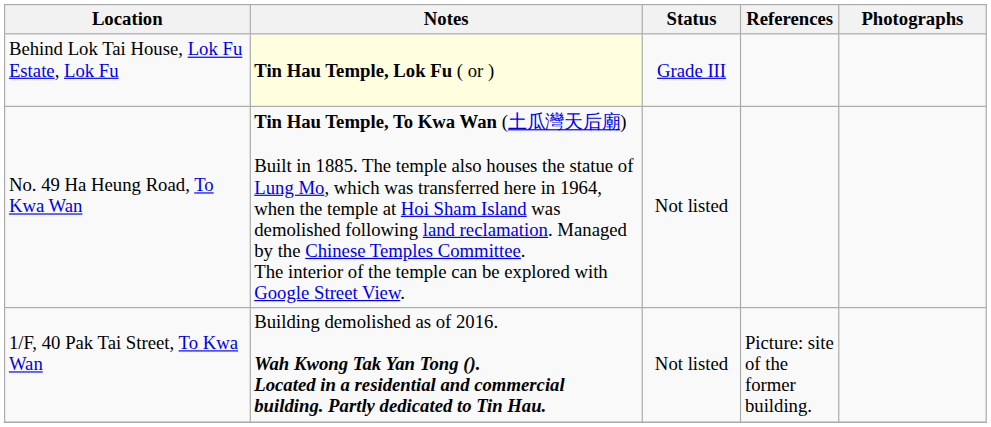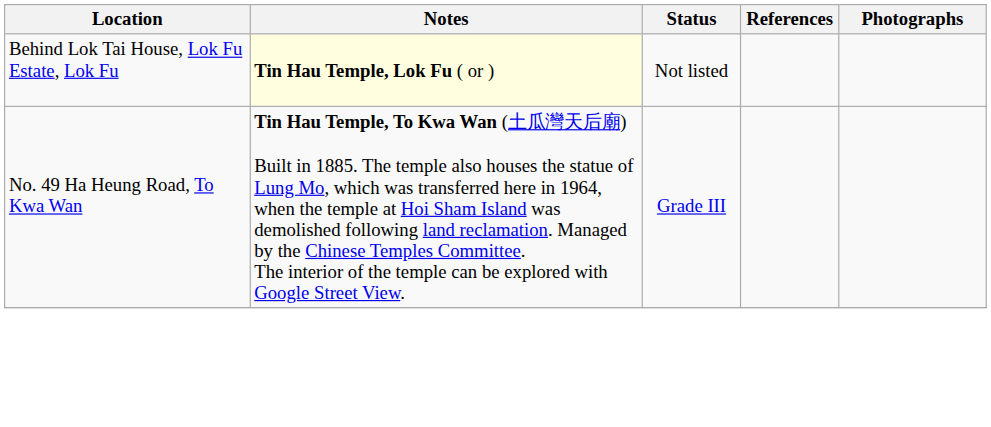(692, 70) Grade III -> (692, 70) Not listed
(692, 206) Not listed -> (692, 206) Grade III
- row: (123, 354)
